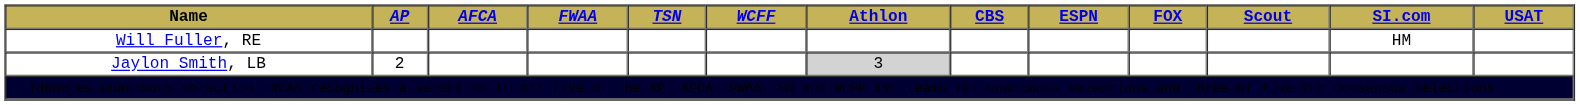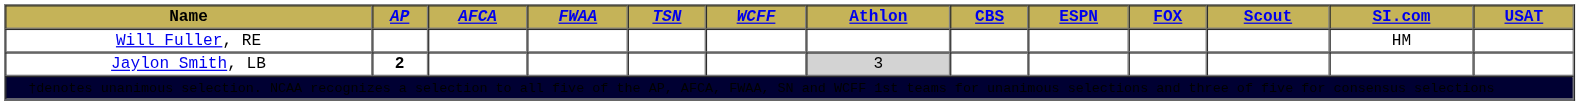(400, 64) normal -> (400, 64) bold
